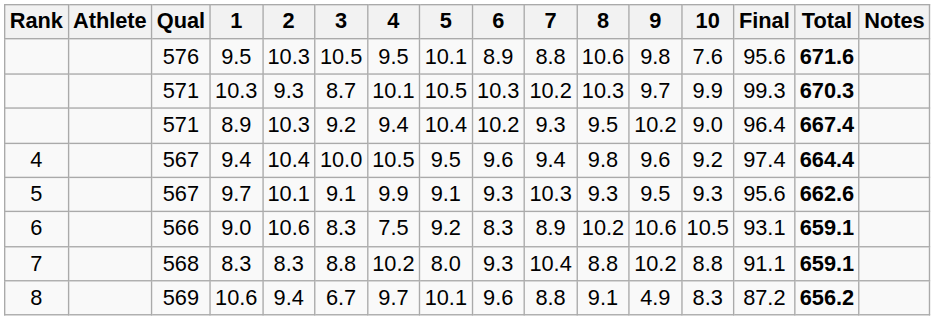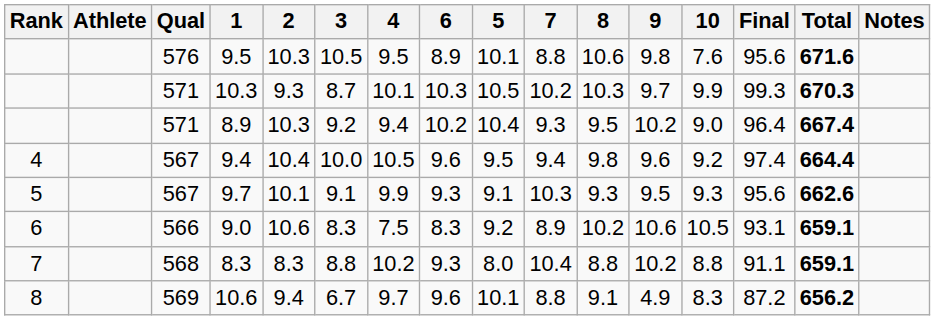columns swapped: (446, 21) <-> (498, 21)
